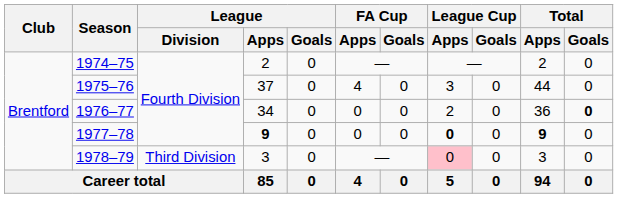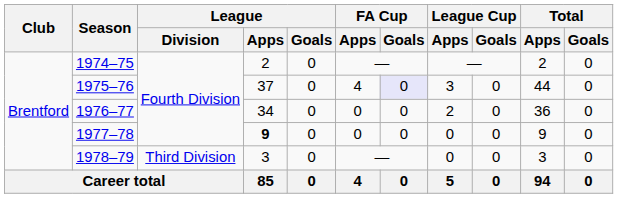(404, 87) no background -> (404, 87) lavender background
(588, 110) bold -> (588, 110) normal
(450, 134) bold -> (450, 134) normal
(542, 134) bold -> (542, 134) normal
(450, 157) pink background -> (450, 157) no background
